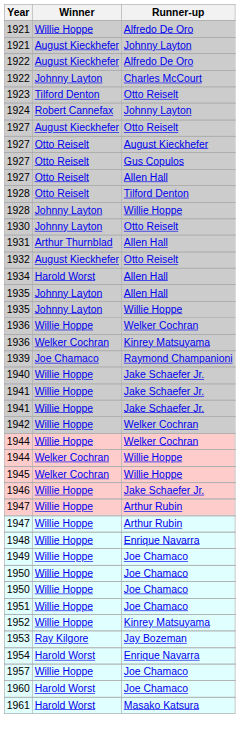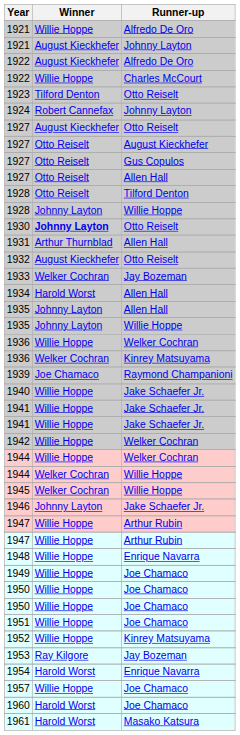(68, 78) Johnny Layton -> (64, 78) Willie Hoppe
(68, 227) normal -> (72, 227) bold
+ row: (18, 276)
(64, 491) Willie Hoppe -> (68, 507) Johnny Layton
